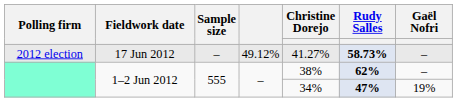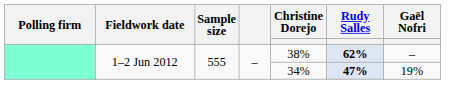- row: (50, 53)
